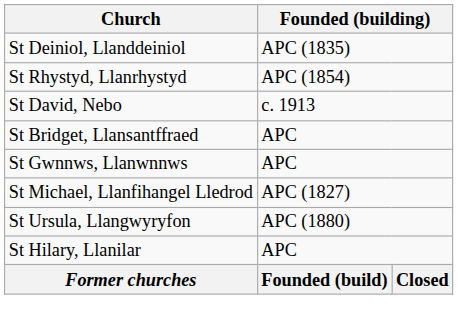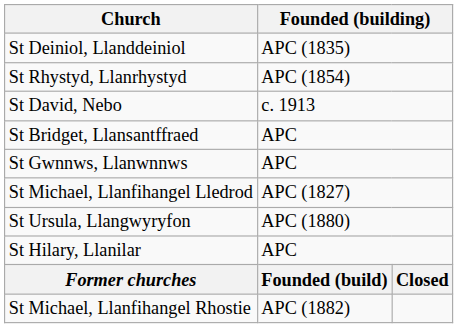+ row: (130, 308)
